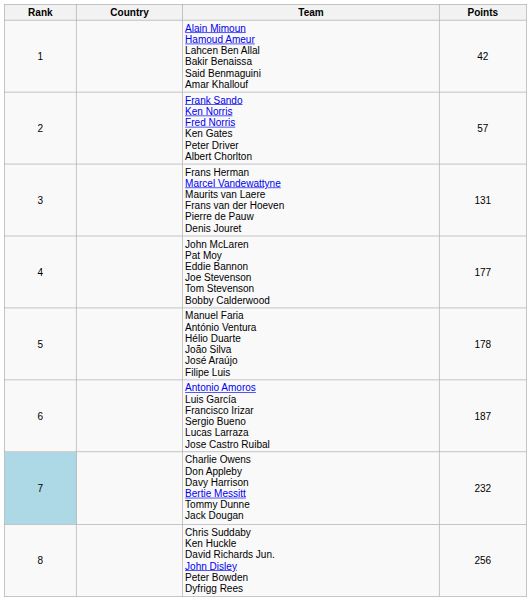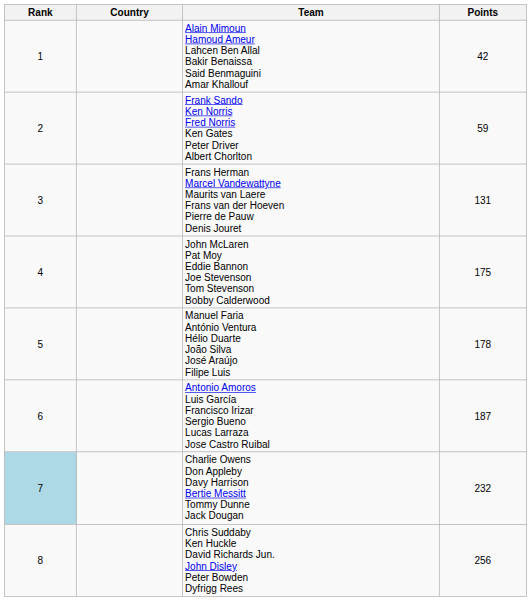(483, 128) 57 -> (483, 128) 59
(483, 272) 177 -> (483, 272) 175
